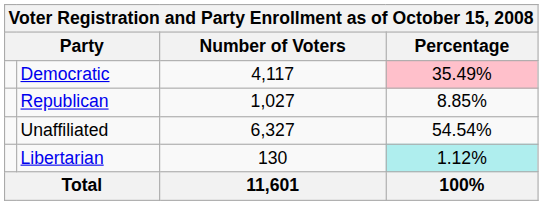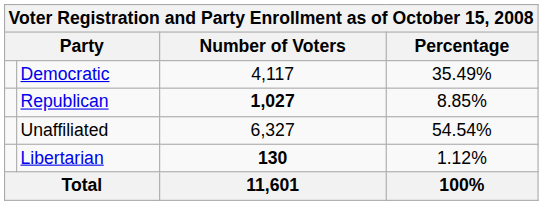(462, 74) pink background -> (462, 74) no background
(273, 102) normal -> (273, 102) bold
(273, 158) normal -> (273, 158) bold
(462, 158) paleturquoise background -> (462, 158) no background
